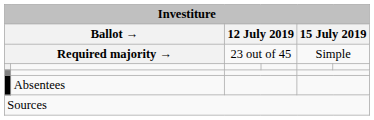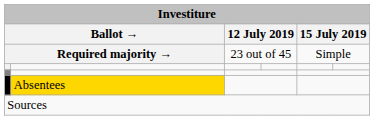(39, 85) no background -> (39, 85) gold background
